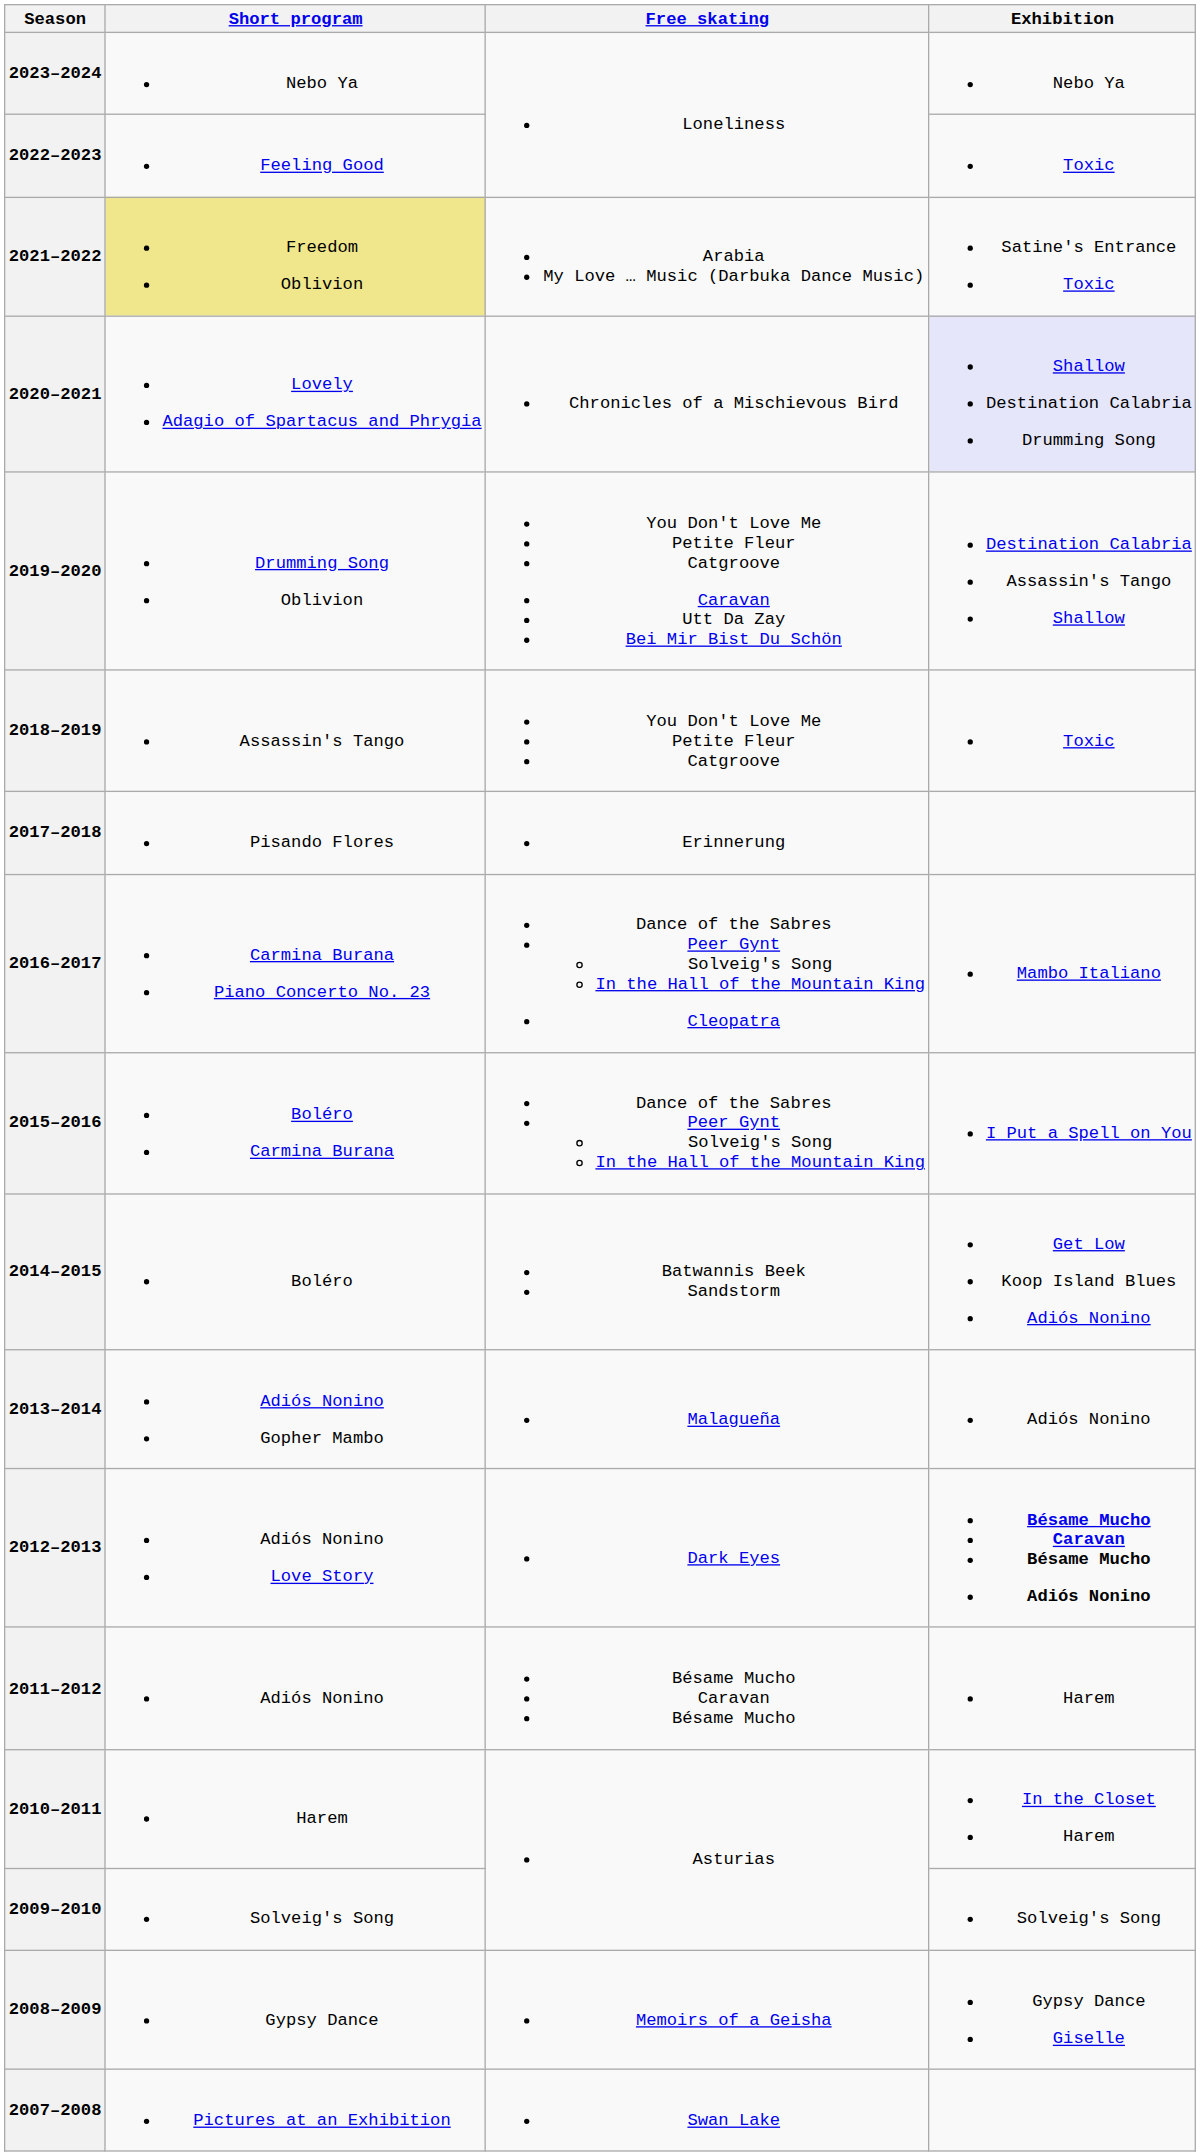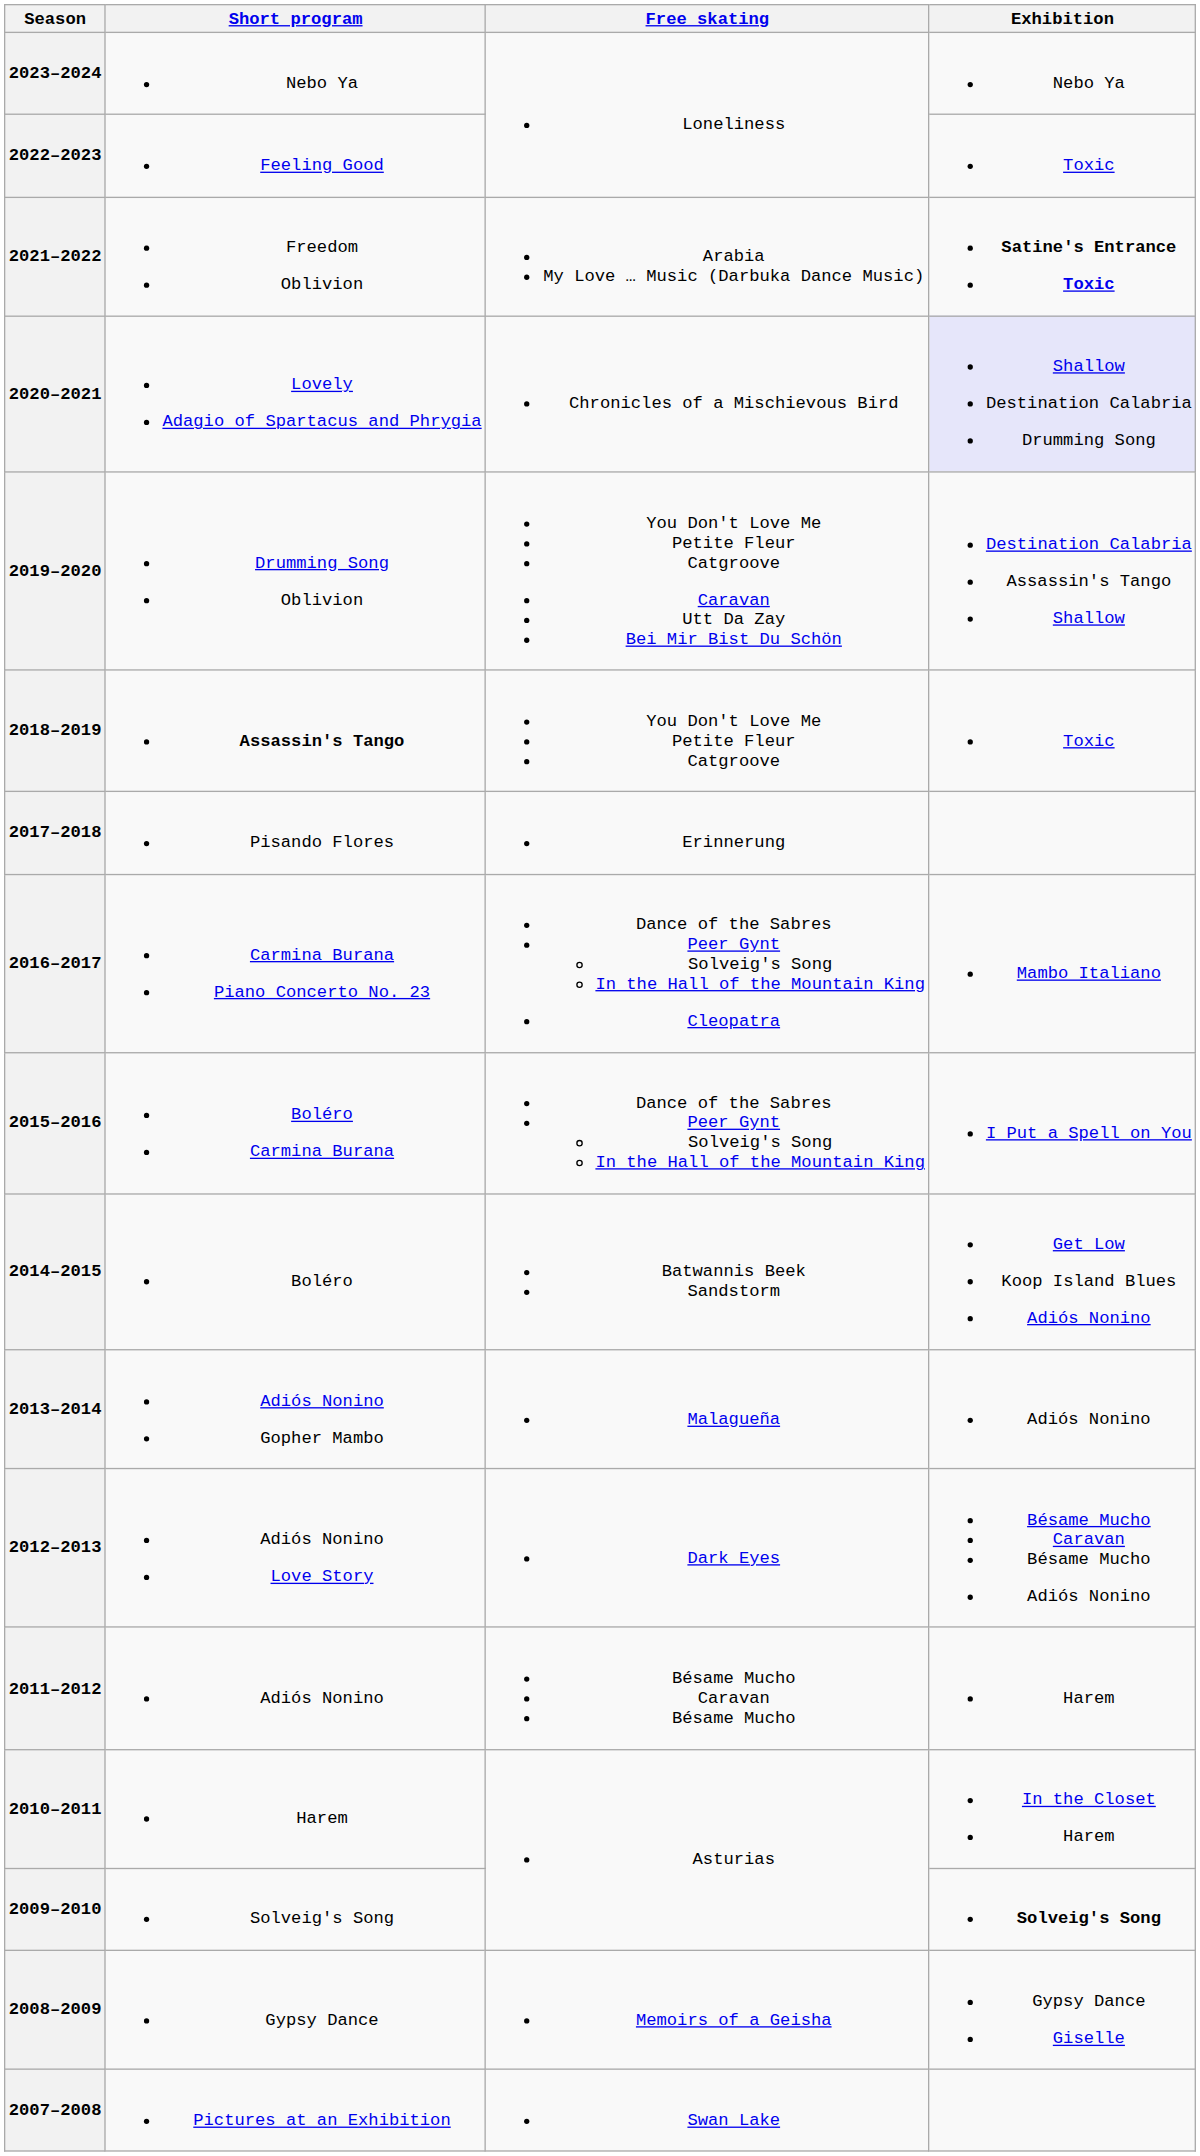(296, 266) khaki background -> (296, 266) no background
(1062, 266) normal -> (1062, 266) bold
(296, 741) normal -> (296, 741) bold
(1062, 1558) bold -> (1062, 1558) normal
(1062, 1919) normal -> (1062, 1919) bold
